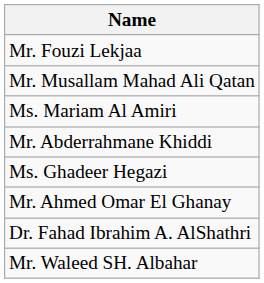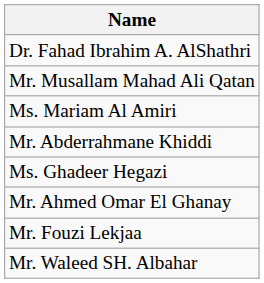(75, 50) Mr. Fouzi Lekjaa -> (130, 50) Dr. Fahad Ibrahim A. AlShathri
(130, 232) Dr. Fahad Ibrahim A. AlShathri -> (75, 232) Mr. Fouzi Lekjaa
